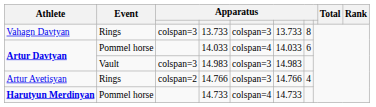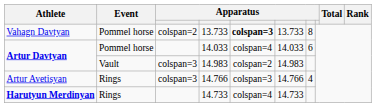(110, 32) Rings -> (126, 32) Pommel horse
(178, 32) colspan=3 -> (178, 32) colspan=2
(252, 32) normal -> (253, 32) bold
(252, 64) colspan=3 -> (253, 64) colspan=2
(178, 79) colspan=2 -> (178, 79) colspan=3
(126, 95) Pommel horse -> (110, 95) Rings
